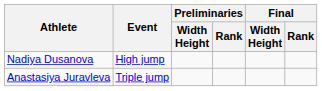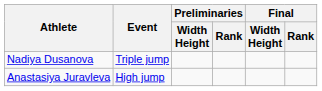(140, 60) High jump -> (142, 60) Triple jump
(142, 77) Triple jump -> (140, 77) High jump
